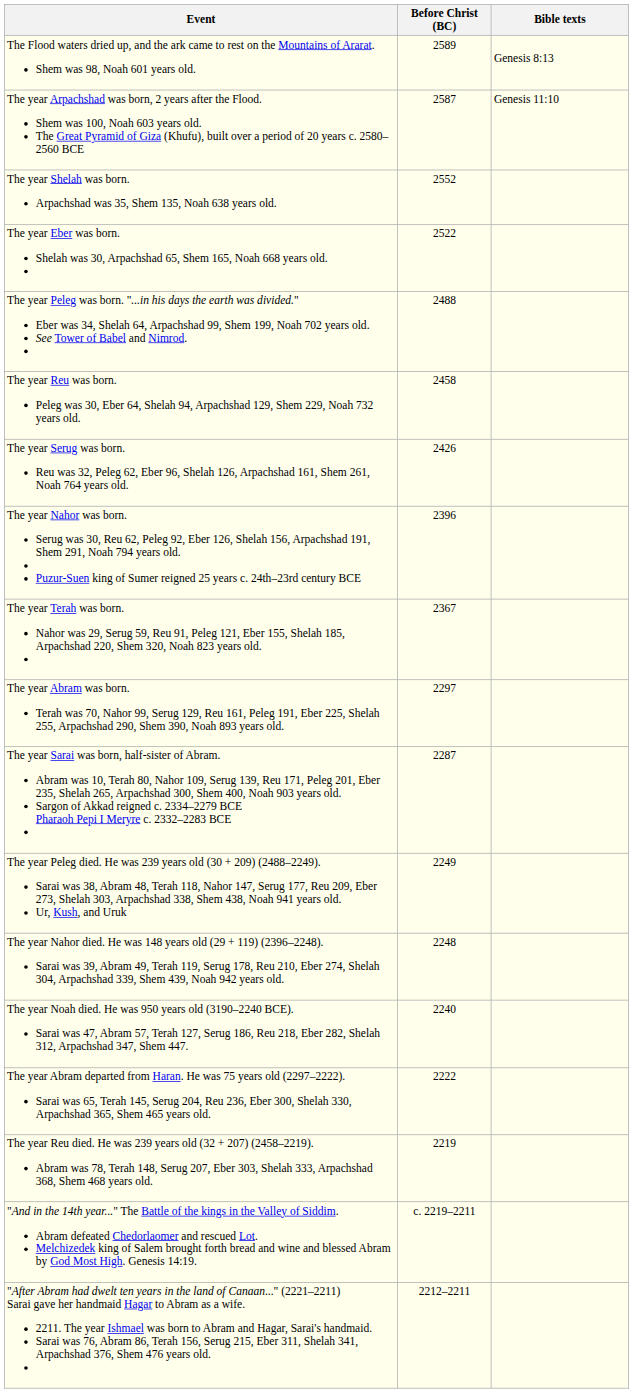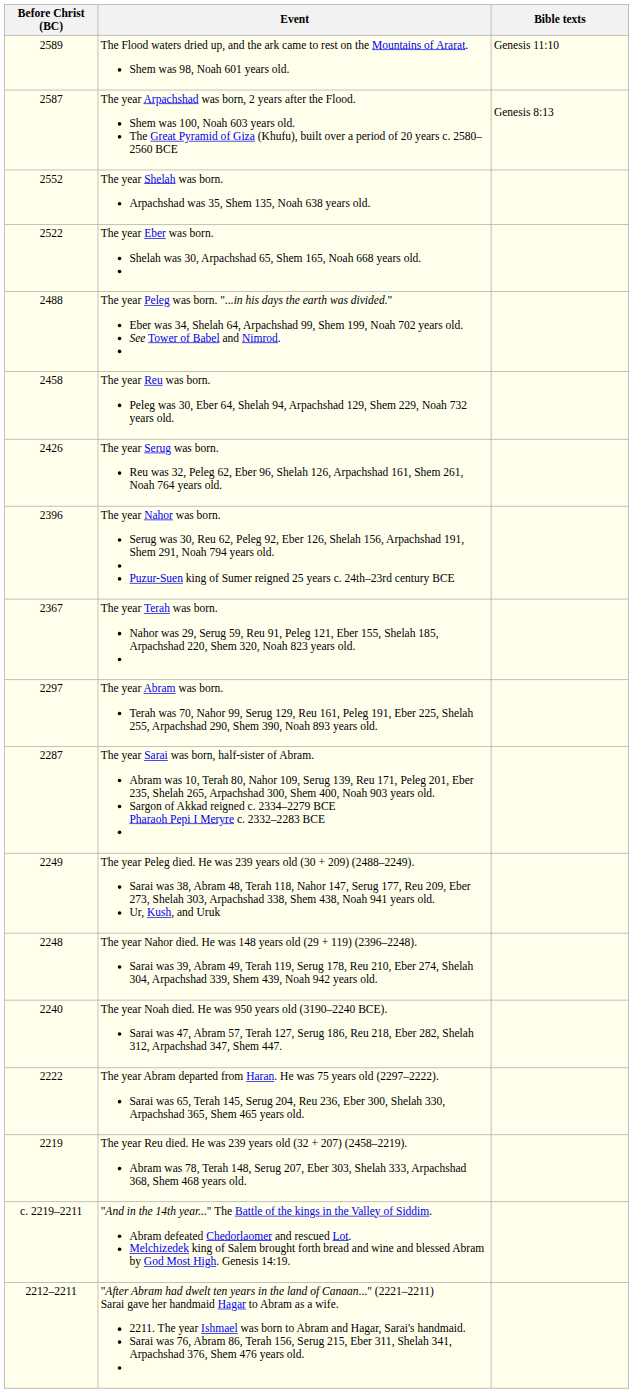columns swapped: (444, 20) <-> (201, 20)
(524, 57) Genesis 8:13 -> (527, 44) Genesis 11:10
(527, 99) Genesis 11:10 -> (524, 112) Genesis 8:13
